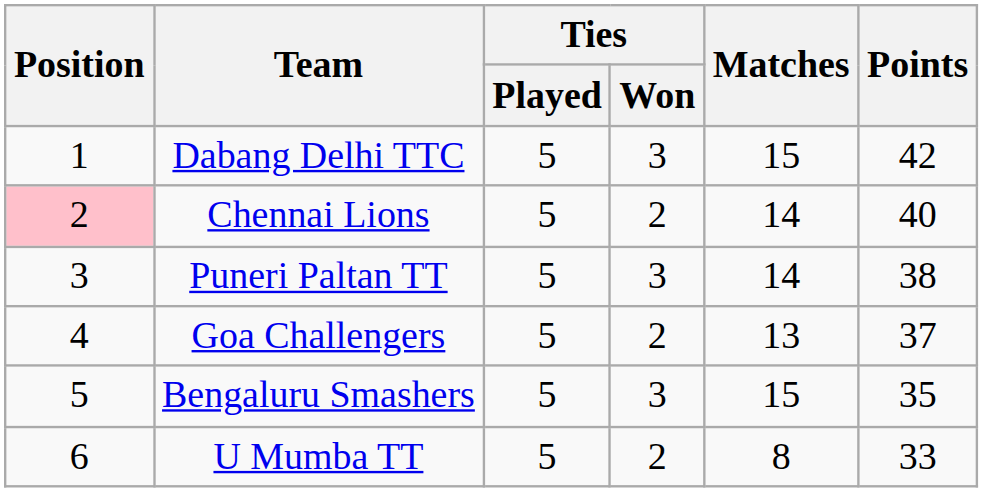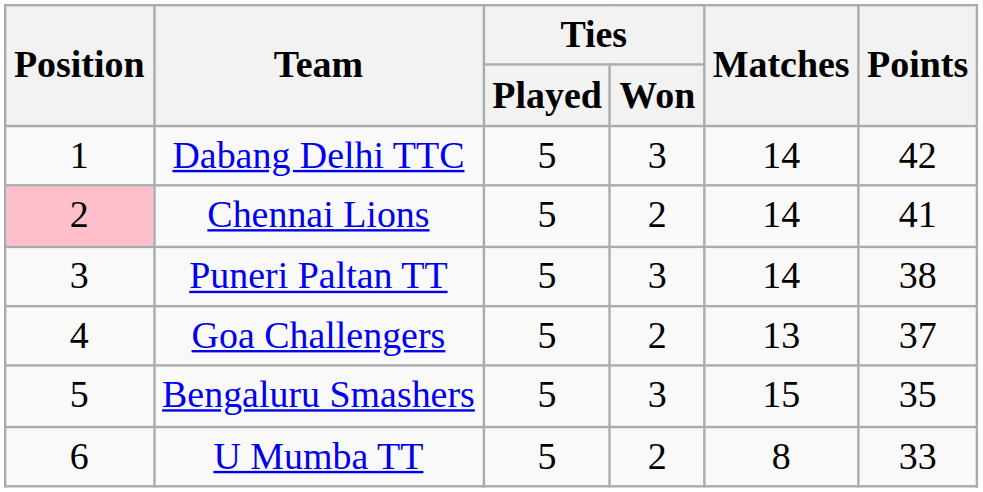(781, 154) 15 -> (781, 154) 14
(918, 214) 40 -> (918, 214) 41
